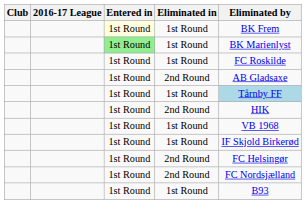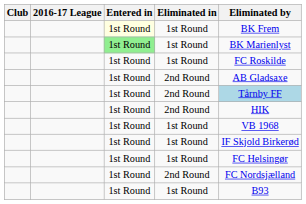(187, 93) 1st Round -> (187, 93) 2nd Round
(187, 158) 2nd Round -> (187, 158) 1st Round
